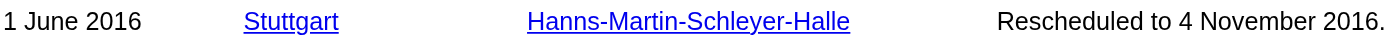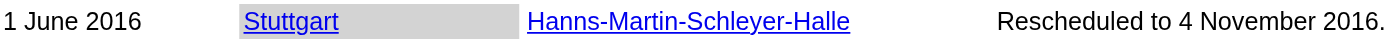(291, 22) no background -> (291, 22) lightgrey background
